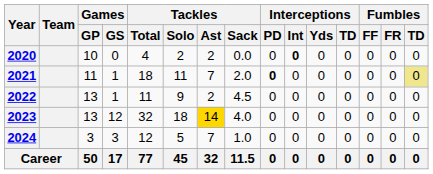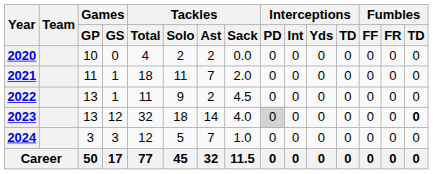(295, 55) bold -> (295, 55) normal
(273, 76) bold -> (273, 76) normal
(416, 76) khaki background -> (416, 76) no background
(211, 117) gold background -> (211, 117) no background
(273, 117) no background -> (273, 117) lightgrey background
(416, 117) normal -> (416, 117) bold
